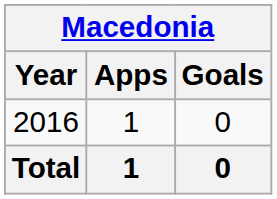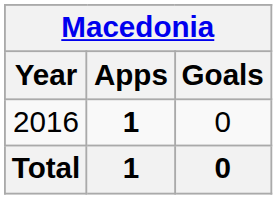(131, 121) normal -> (131, 121) bold
